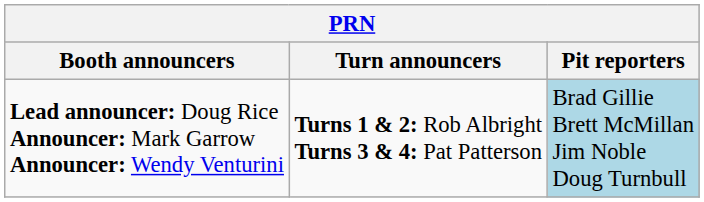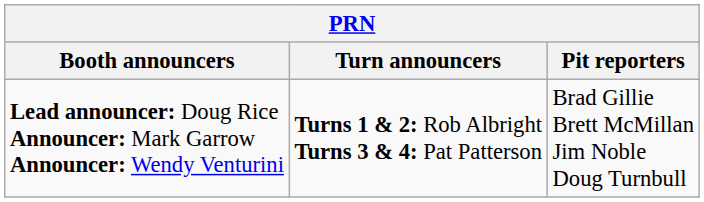(623, 138) lightblue background -> (623, 138) no background
